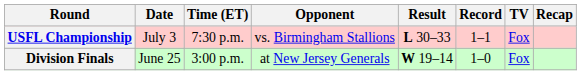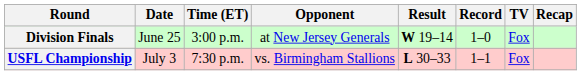rows swapped: (70, 59) <-> (70, 37)
